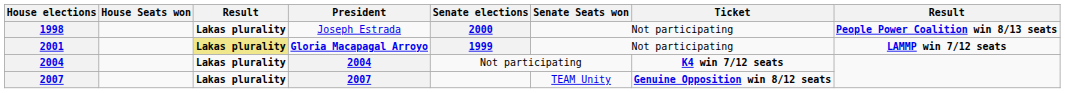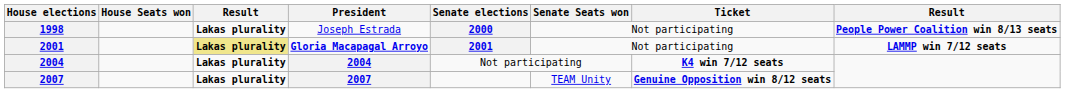(481, 46) 1999 -> (481, 46) 2001
